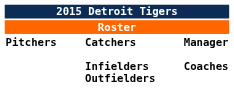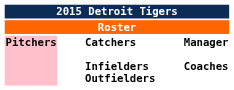(31, 43) no background -> (31, 43) pink background
